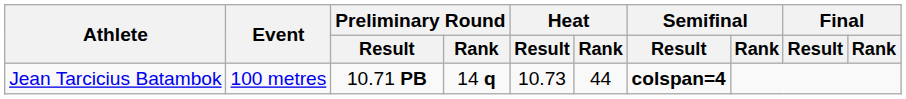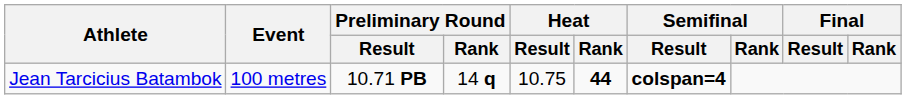(542, 79) 10.73 -> (542, 79) 10.75
(601, 79) normal -> (601, 79) bold
